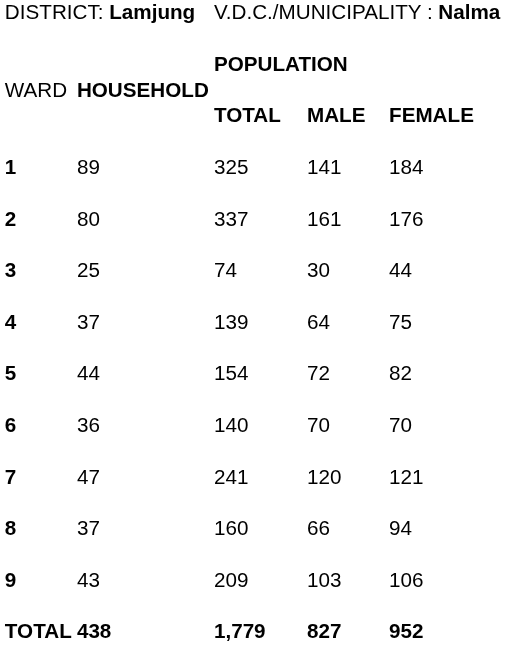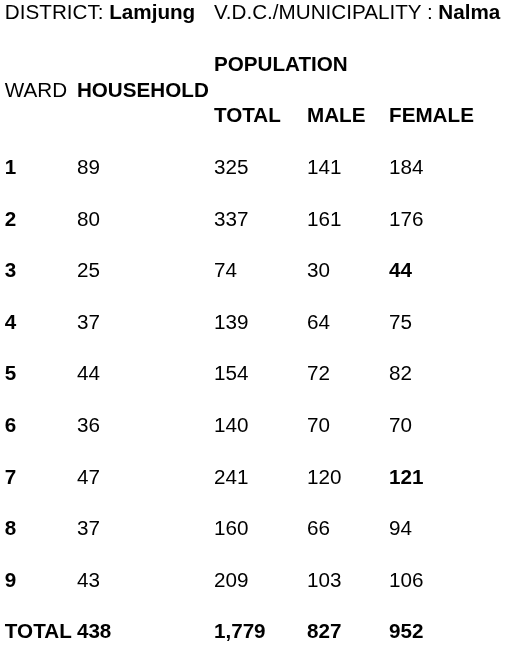(401, 270) normal -> (401, 270) bold
(406, 476) normal -> (406, 476) bold
